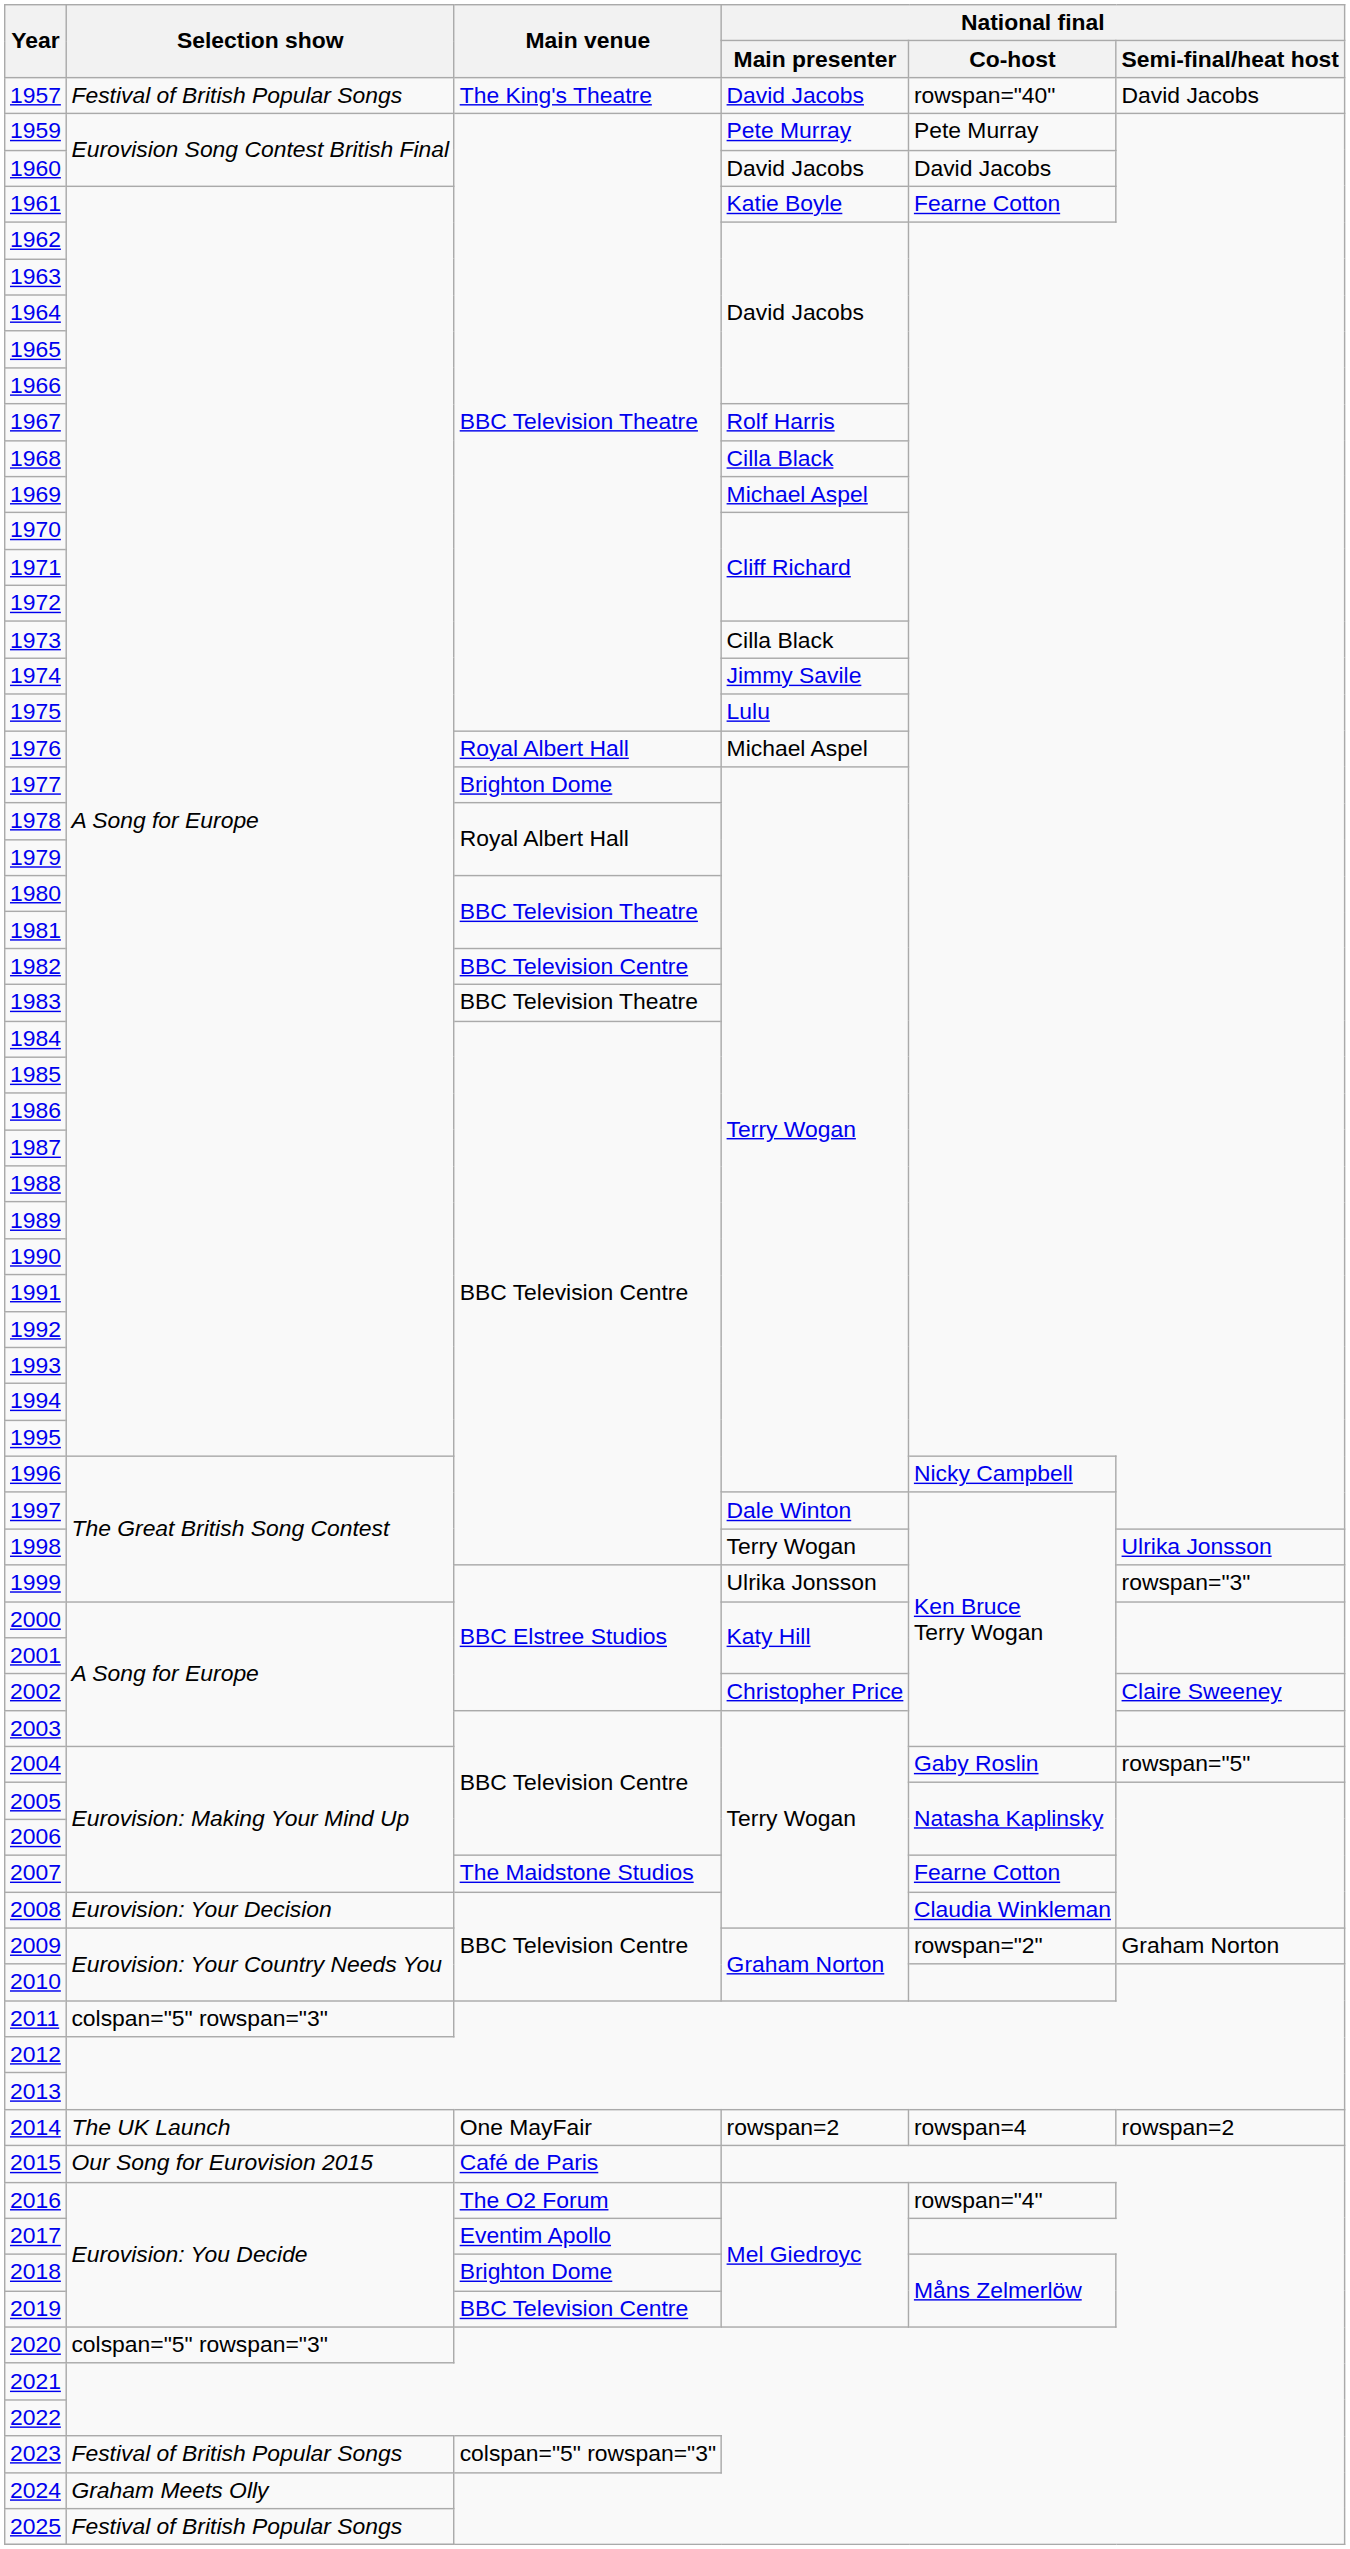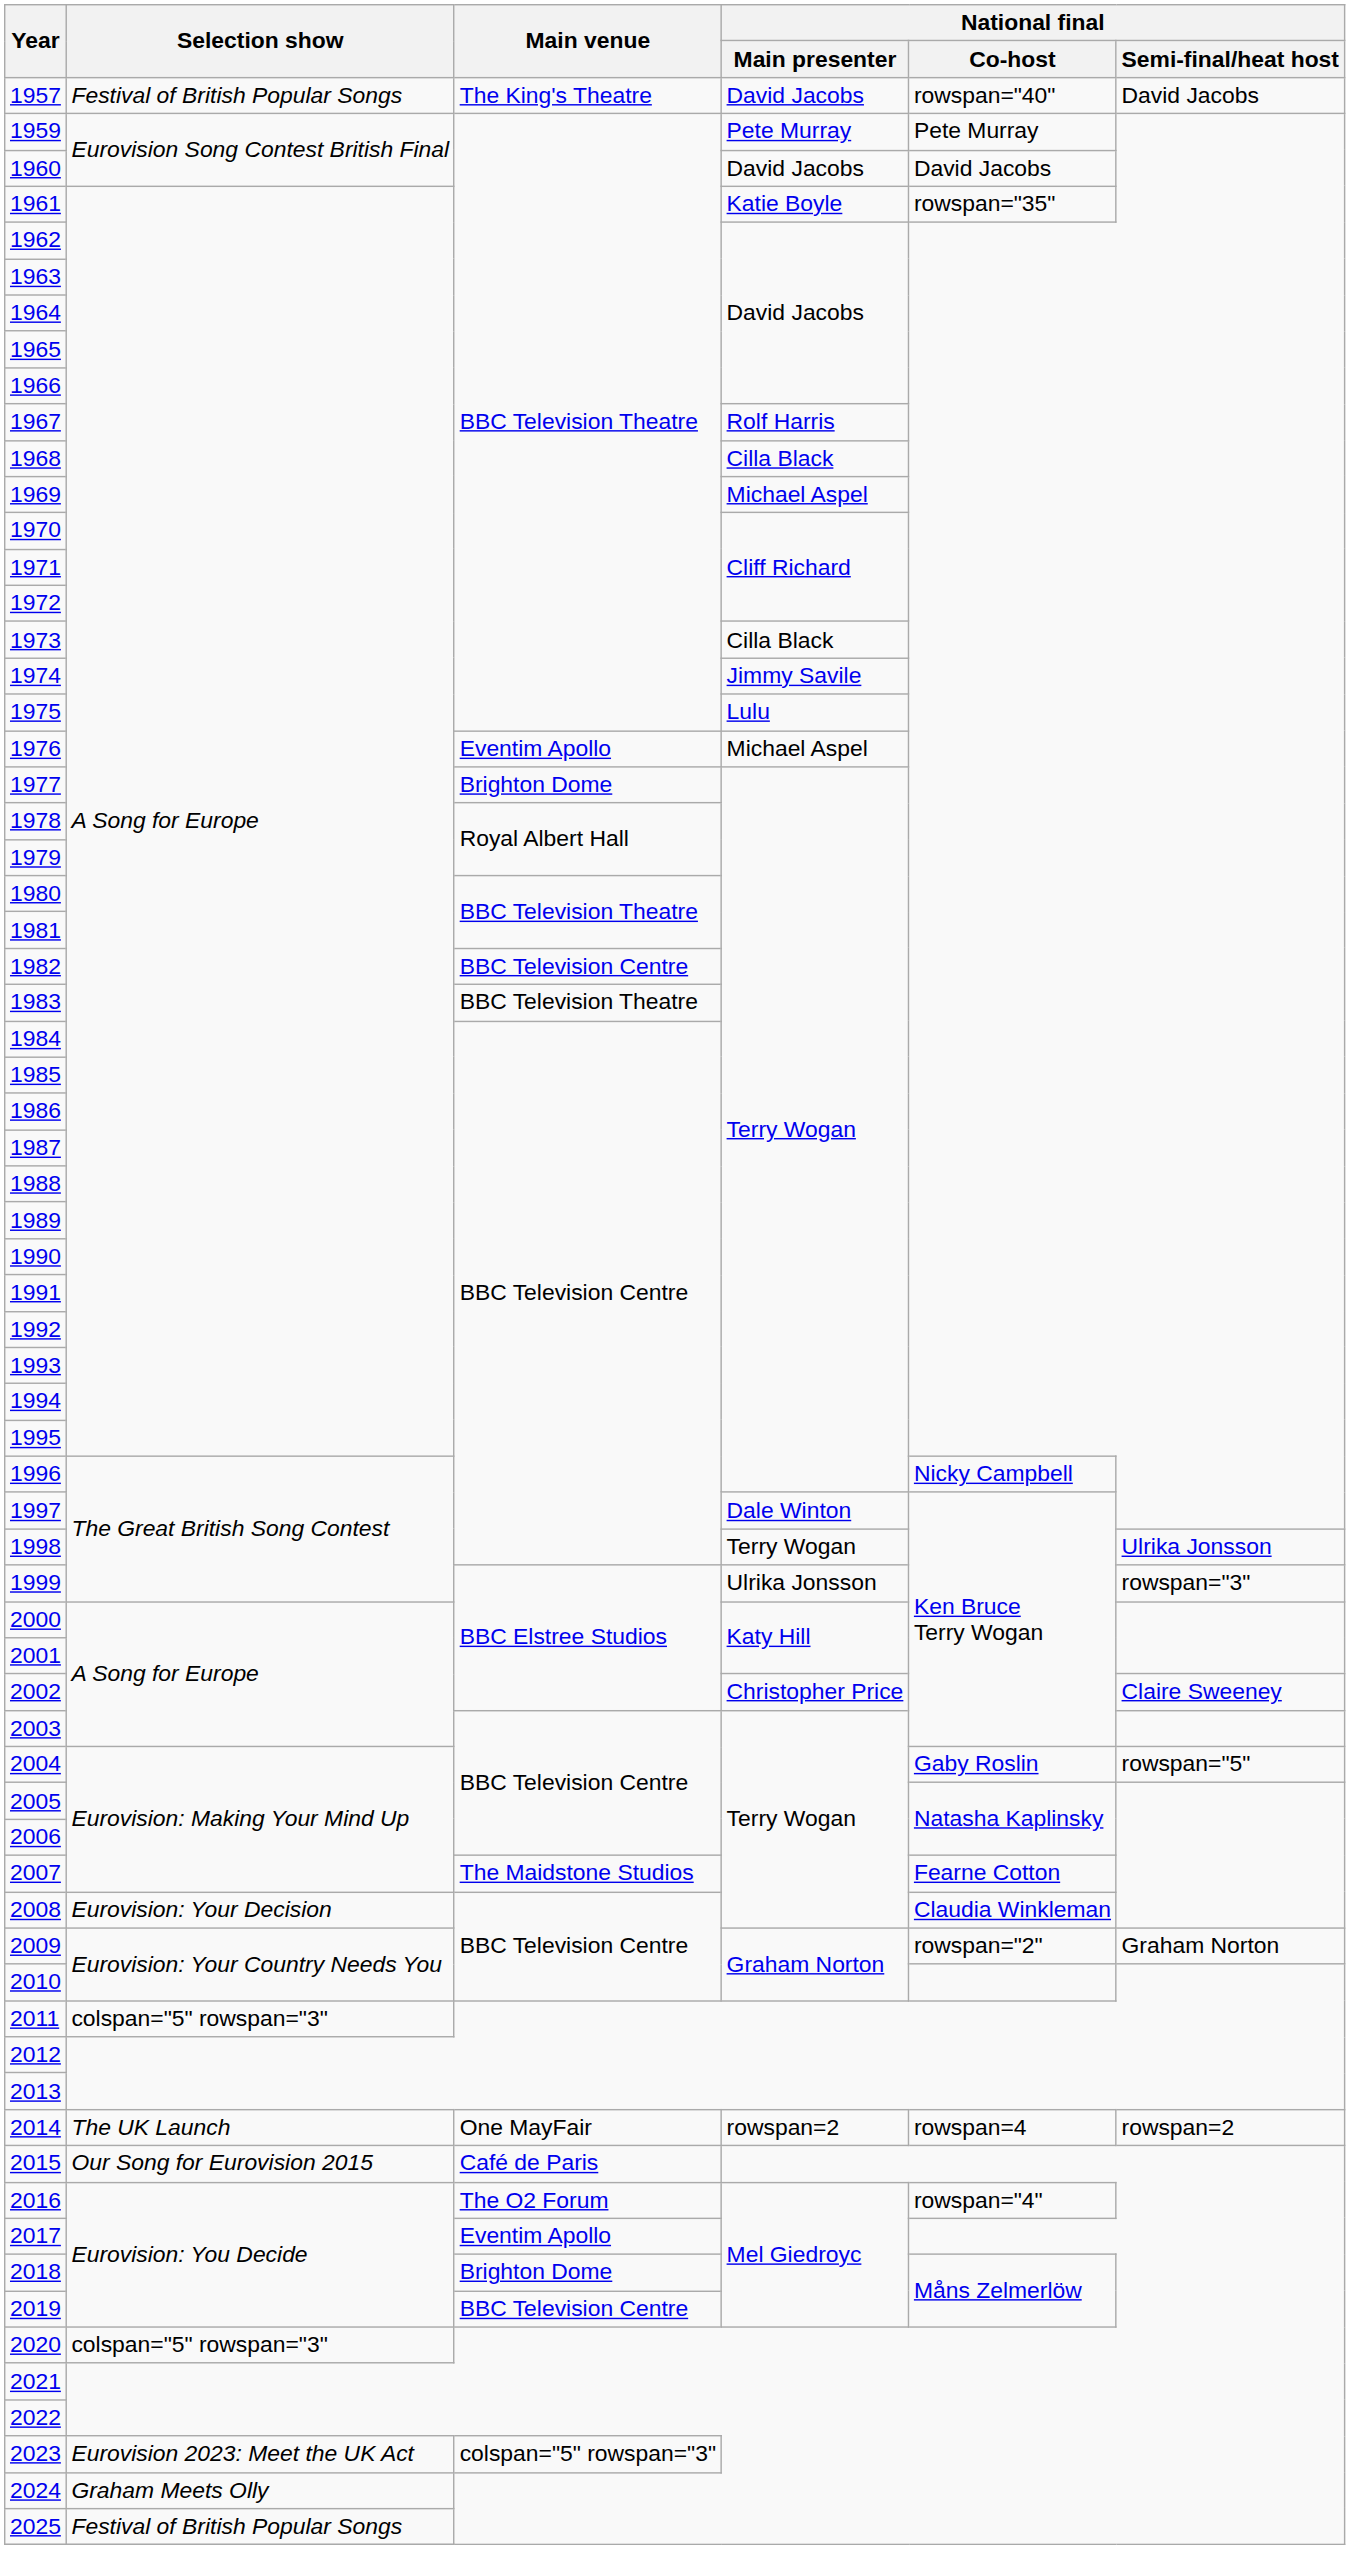(987, 204) Fearne Cotton -> (985, 204) rowspan="35"
(544, 748) Royal Albert Hall -> (535, 748) Eventim Apollo
(237, 2453) Festival of British Popular Songs -> (243, 2453) Eurovision 2023: Meet the UK Act
